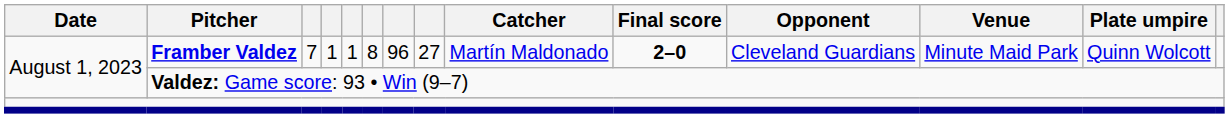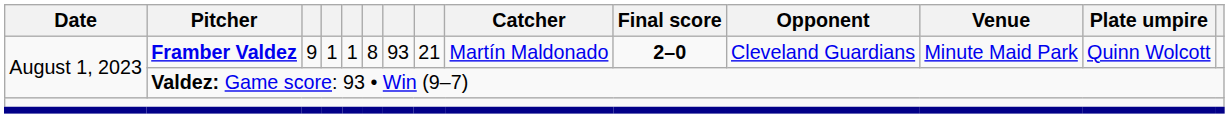(312, 52) 7 -> (312, 52) 9
(398, 52) 96 -> (398, 52) 93
(429, 52) 27 -> (429, 52) 21
